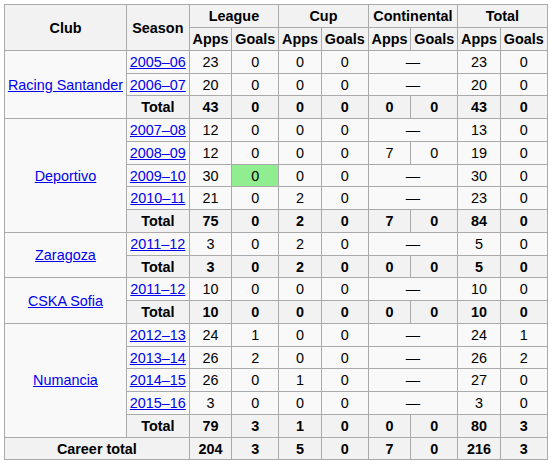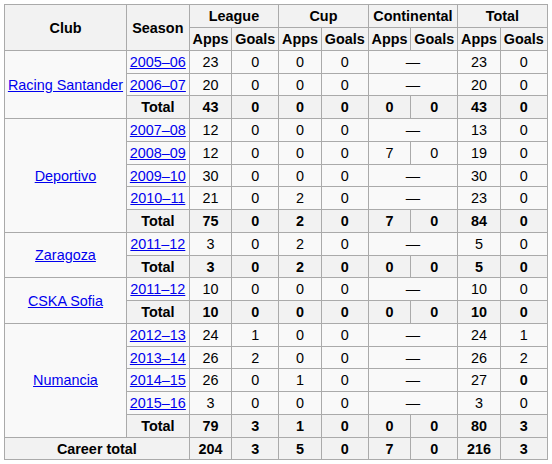(255, 176) lightgreen background -> (255, 176) no background
(524, 380) normal -> (524, 380) bold
